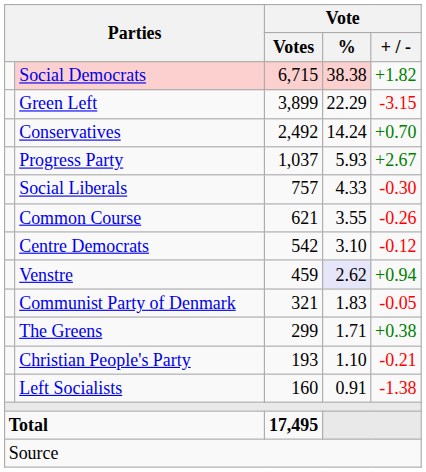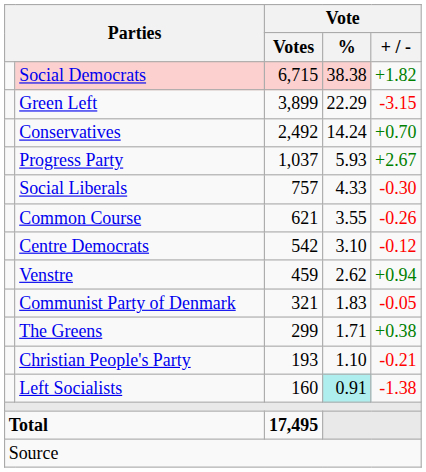(351, 274) lavender background -> (351, 274) no background
(351, 388) no background -> (351, 388) paleturquoise background
